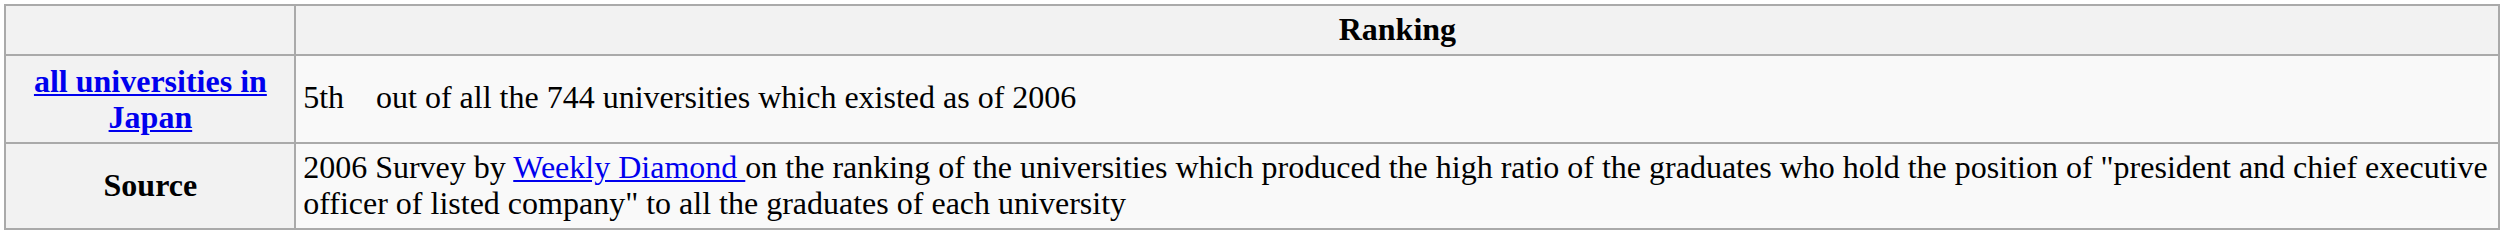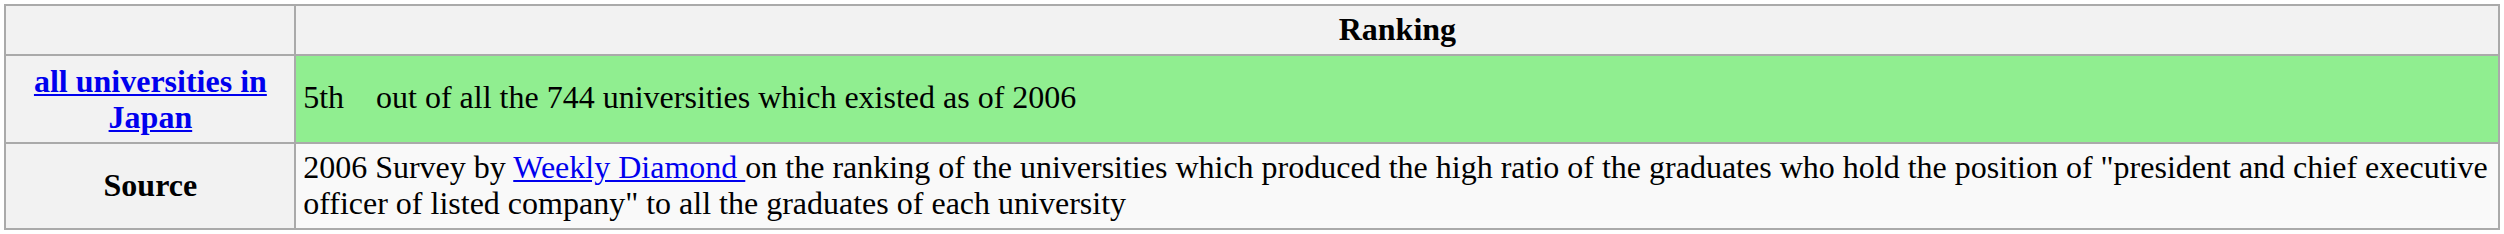(690, 97) no background -> (690, 97) lightgreen background
